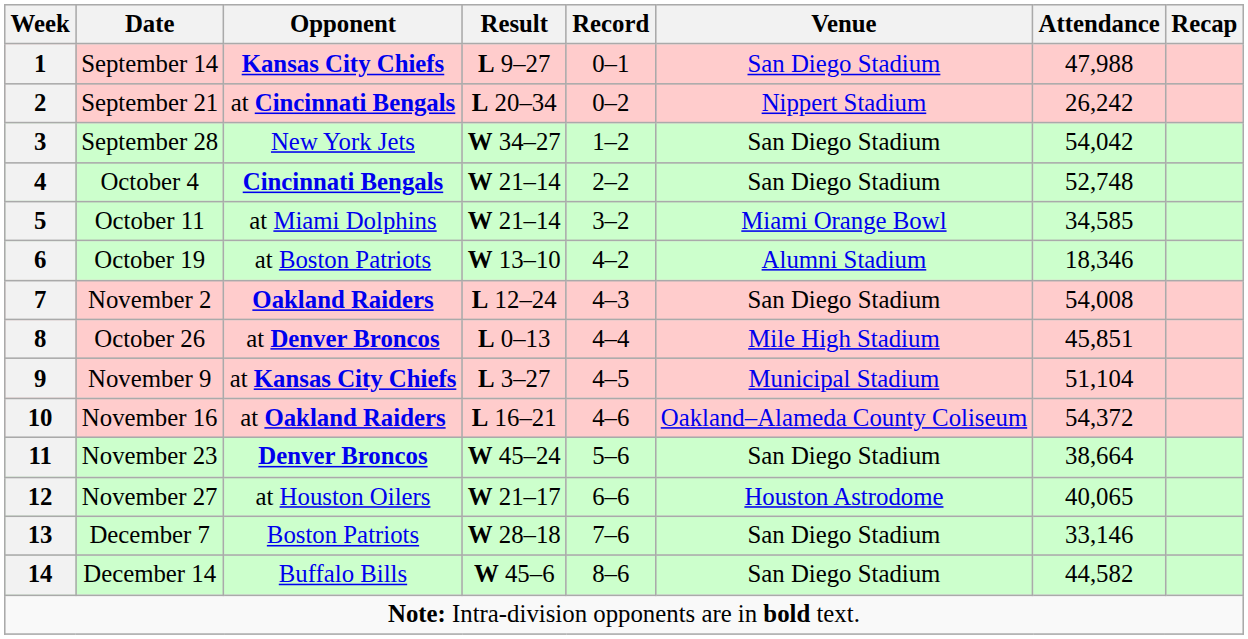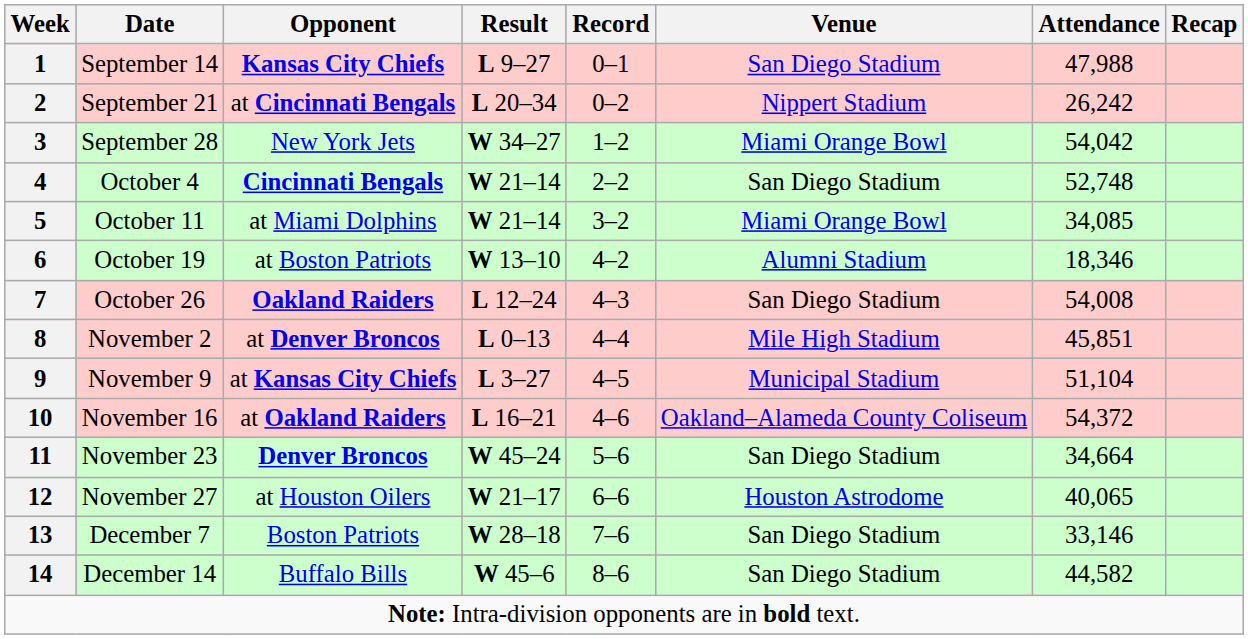(844, 142) San Diego Stadium -> (844, 142) Miami Orange Bowl
(1099, 220) 34,585 -> (1099, 220) 34,085
(150, 299) November 2 -> (150, 299) October 26
(150, 338) October 26 -> (150, 338) November 2
(1099, 456) 38,664 -> (1099, 456) 34,664
